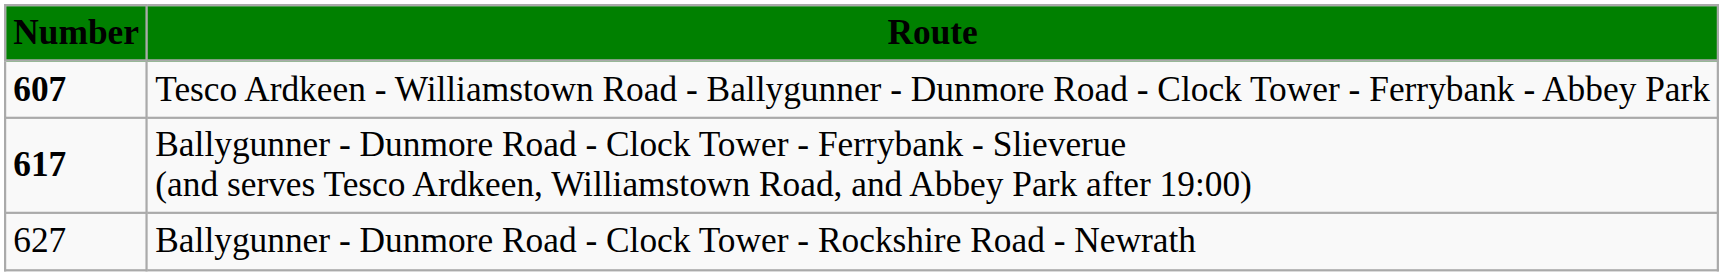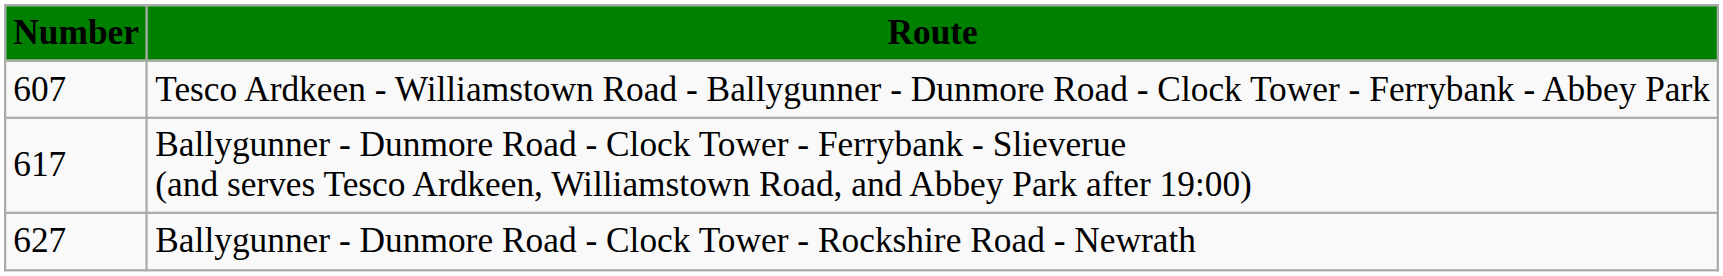(40, 88) bold -> (40, 88) normal
(40, 164) bold -> (40, 164) normal
